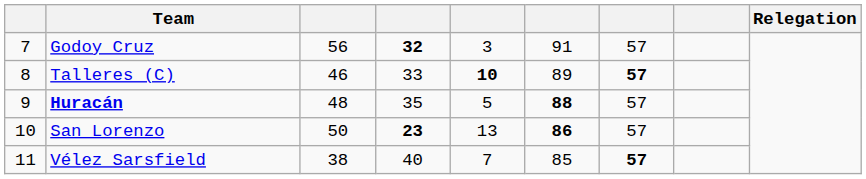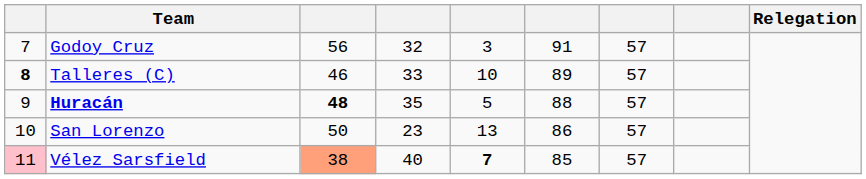(413, 47) bold -> (413, 47) normal
(25, 75) normal -> (25, 75) bold
(487, 75) bold -> (487, 75) normal
(637, 75) bold -> (637, 75) normal
(338, 103) normal -> (338, 103) bold
(562, 103) bold -> (562, 103) normal
(413, 131) bold -> (413, 131) normal
(562, 131) bold -> (562, 131) normal
(25, 160) no background -> (25, 160) pink background
(338, 160) no background -> (338, 160) lightsalmon background
(487, 160) normal -> (487, 160) bold
(637, 160) bold -> (637, 160) normal
